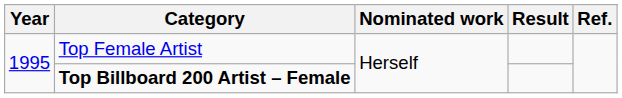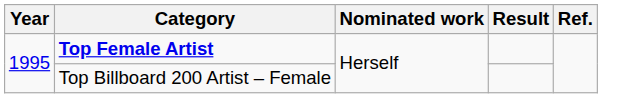(130, 48) normal -> (136, 48) bold
(205, 78) bold -> (195, 78) normal
